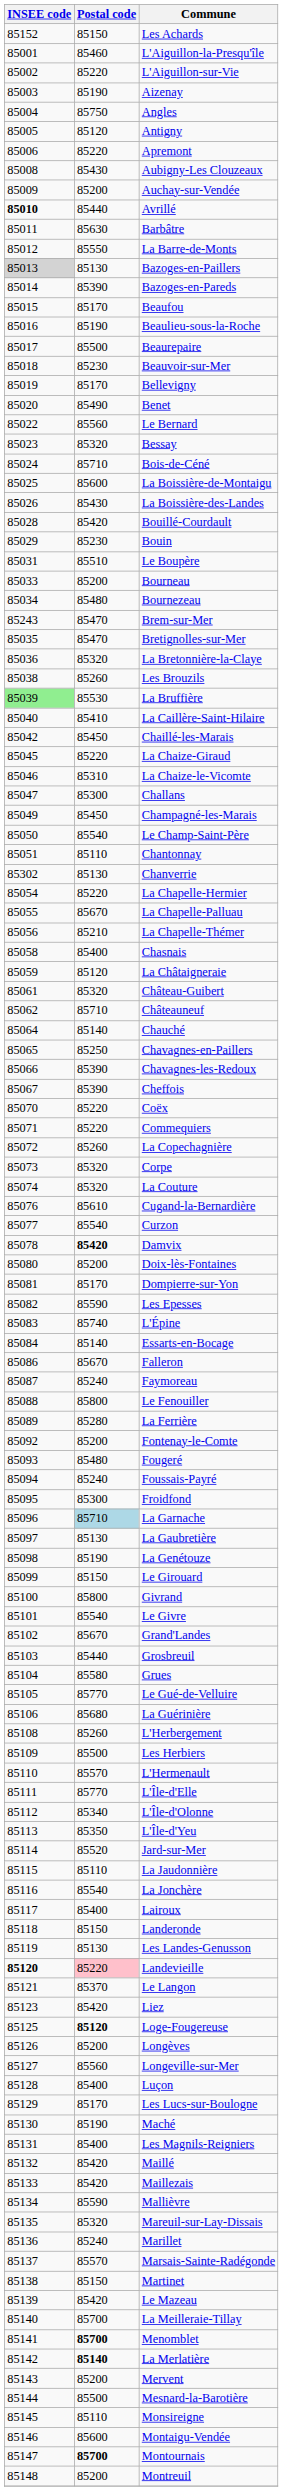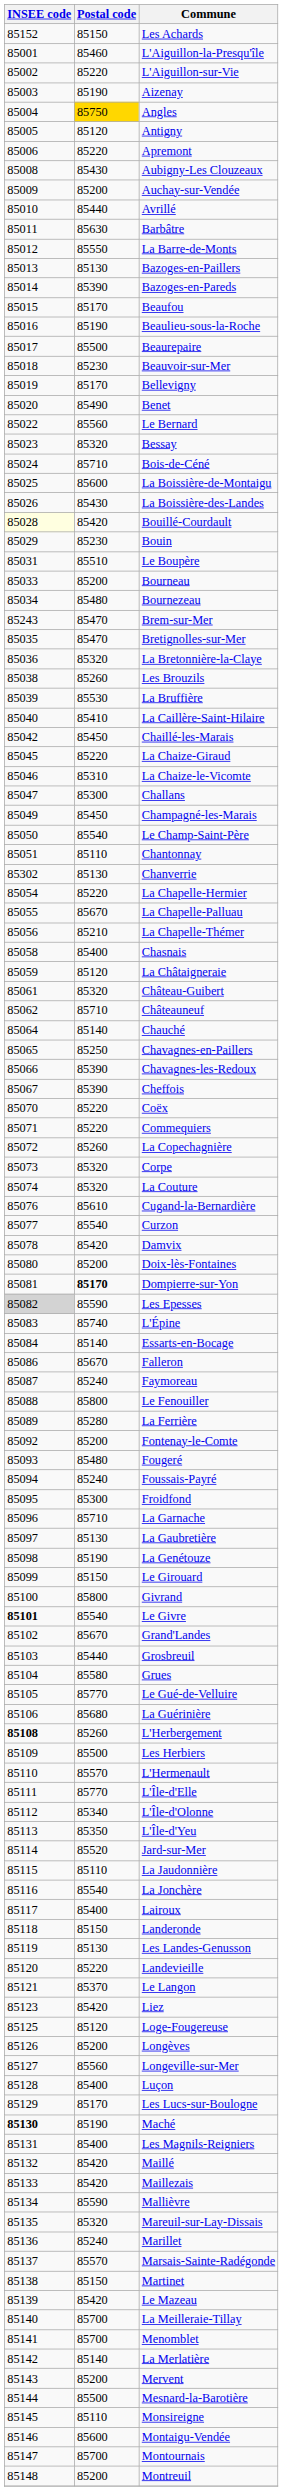(92, 111) no background -> (92, 111) gold background
(23, 209) bold -> (23, 209) normal
(23, 268) lightgrey background -> (23, 268) no background
(23, 522) no background -> (23, 522) lightyellow background
(23, 698) lightgreen background -> (23, 698) no background
(92, 1245) bold -> (92, 1245) normal
(92, 1284) normal -> (92, 1284) bold
(23, 1303) no background -> (23, 1303) lightgrey background
(92, 1518) lightblue background -> (92, 1518) no background
(23, 1616) normal -> (23, 1616) bold
(23, 1733) normal -> (23, 1733) bold
(23, 1968) bold -> (23, 1968) normal
(92, 1968) pink background -> (92, 1968) no background
(92, 2026) bold -> (92, 2026) normal
(23, 2124) normal -> (23, 2124) bold
(92, 2339) bold -> (92, 2339) normal
(92, 2358) bold -> (92, 2358) normal
(92, 2456) bold -> (92, 2456) normal
